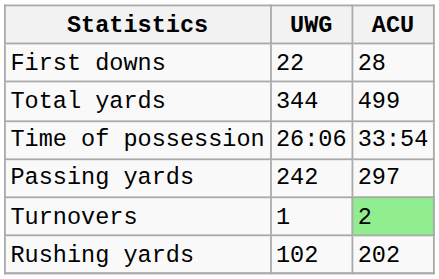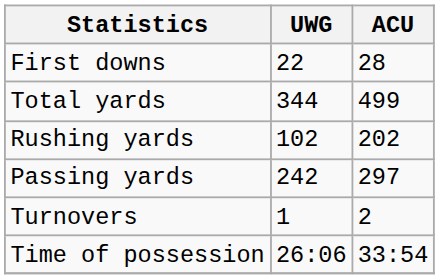rows swapped: (102, 255) <-> (138, 140)
(365, 216) lightgreen background -> (365, 216) no background
